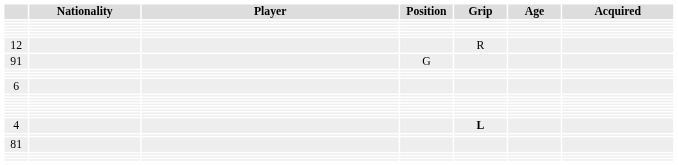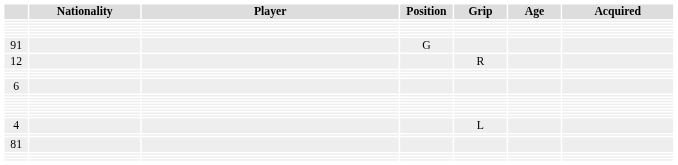rows swapped: (16, 61) <-> (16, 45)
(480, 125) bold -> (480, 125) normal
